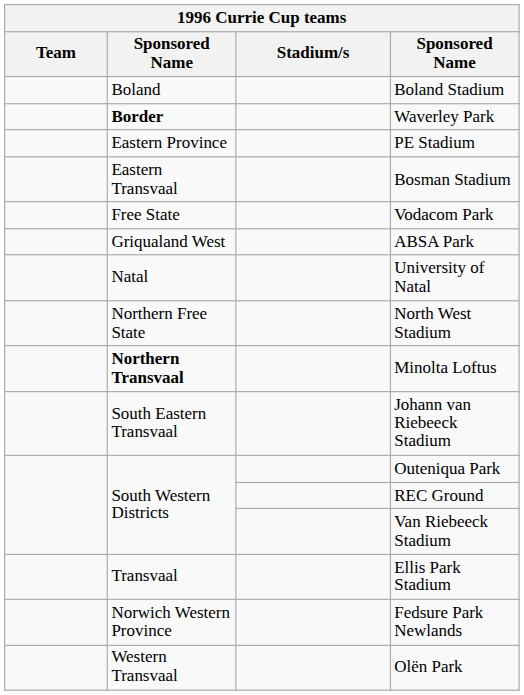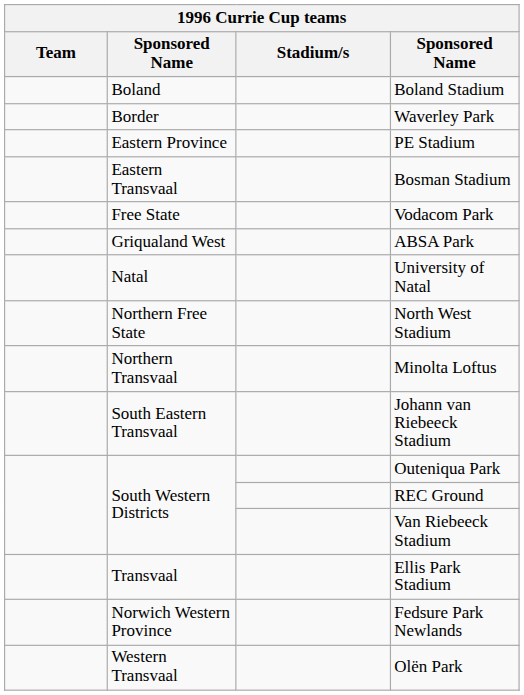(137, 116) bold -> (135, 116) normal
(148, 368) bold -> (145, 368) normal
